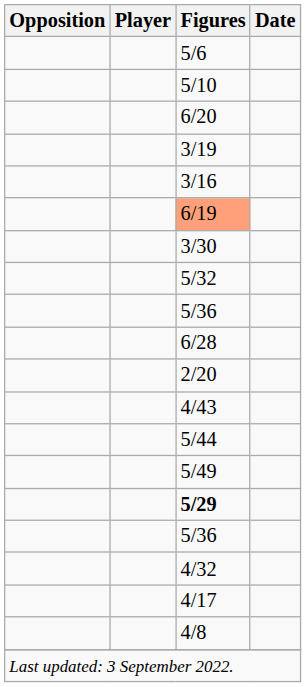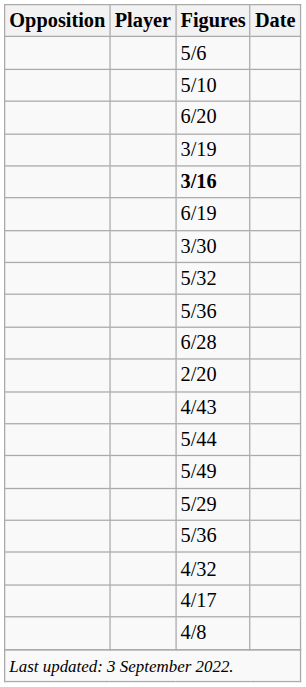(199, 181) normal -> (199, 181) bold
(199, 213) lightsalmon background -> (199, 213) no background
(199, 504) bold -> (199, 504) normal
